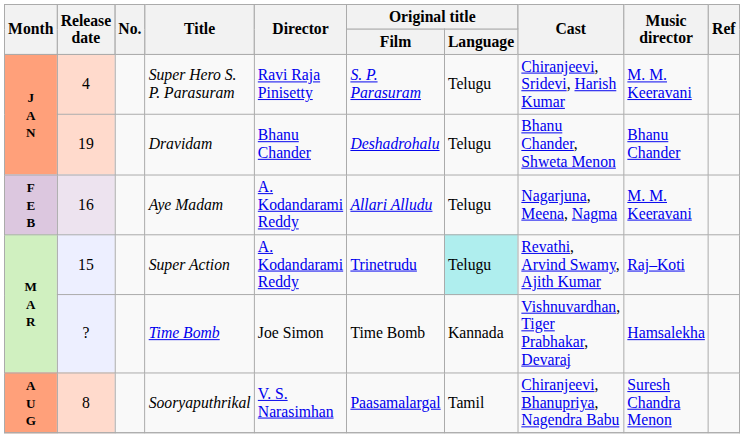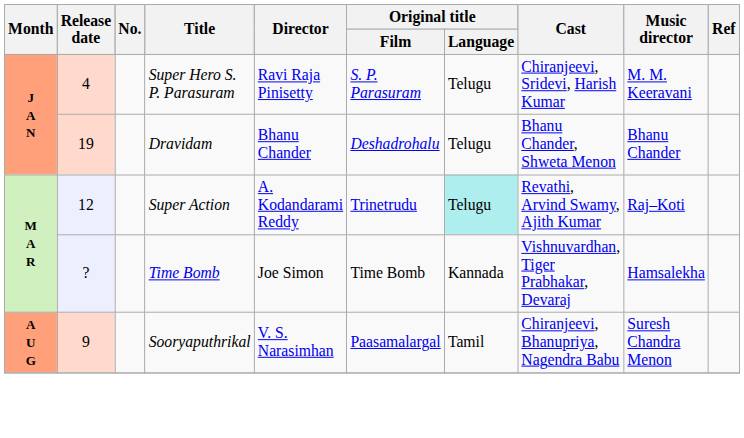- row: (186, 204)
(86, 264) 15 -> (86, 204) 12
(86, 402) 8 -> (86, 342) 9
